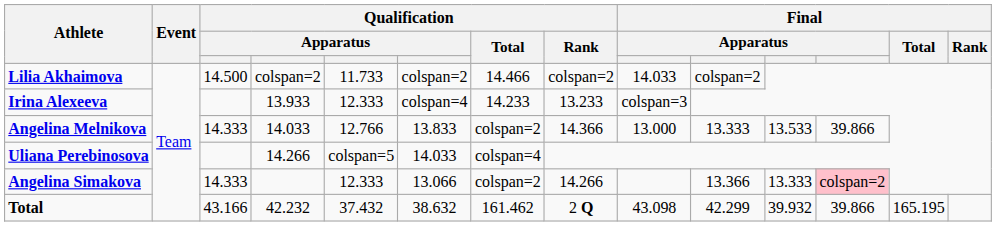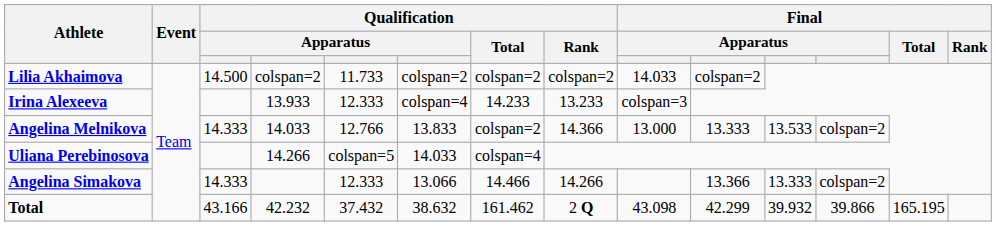(508, 76) 14.466 -> (508, 76) colspan=2
(852, 129) 39.866 -> (852, 129) colspan=2
(508, 182) colspan=2 -> (508, 182) 14.466
(852, 182) pink background -> (852, 182) no background
